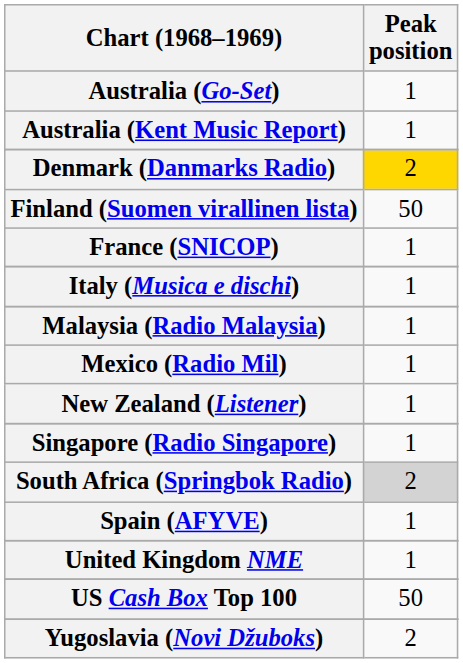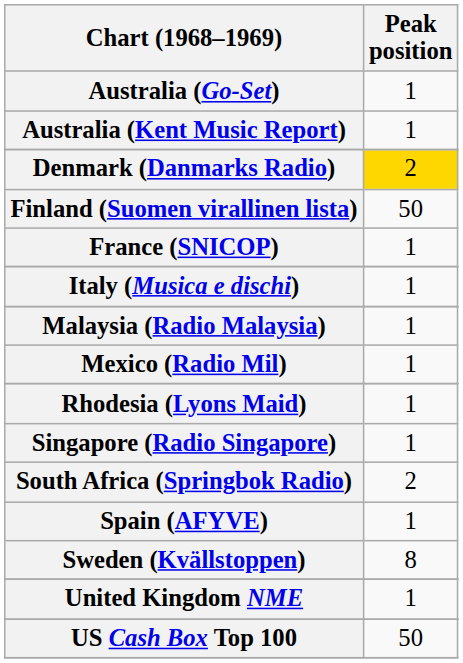- row: (184, 403)
+ row: (184, 403)
(411, 481) lightgrey background -> (411, 481) no background
+ row: (184, 559)
- row: (184, 637)
